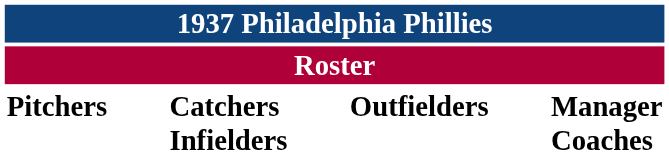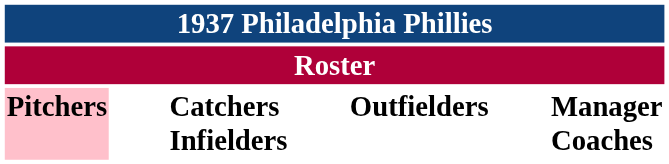(57, 106) no background -> (57, 106) pink background
